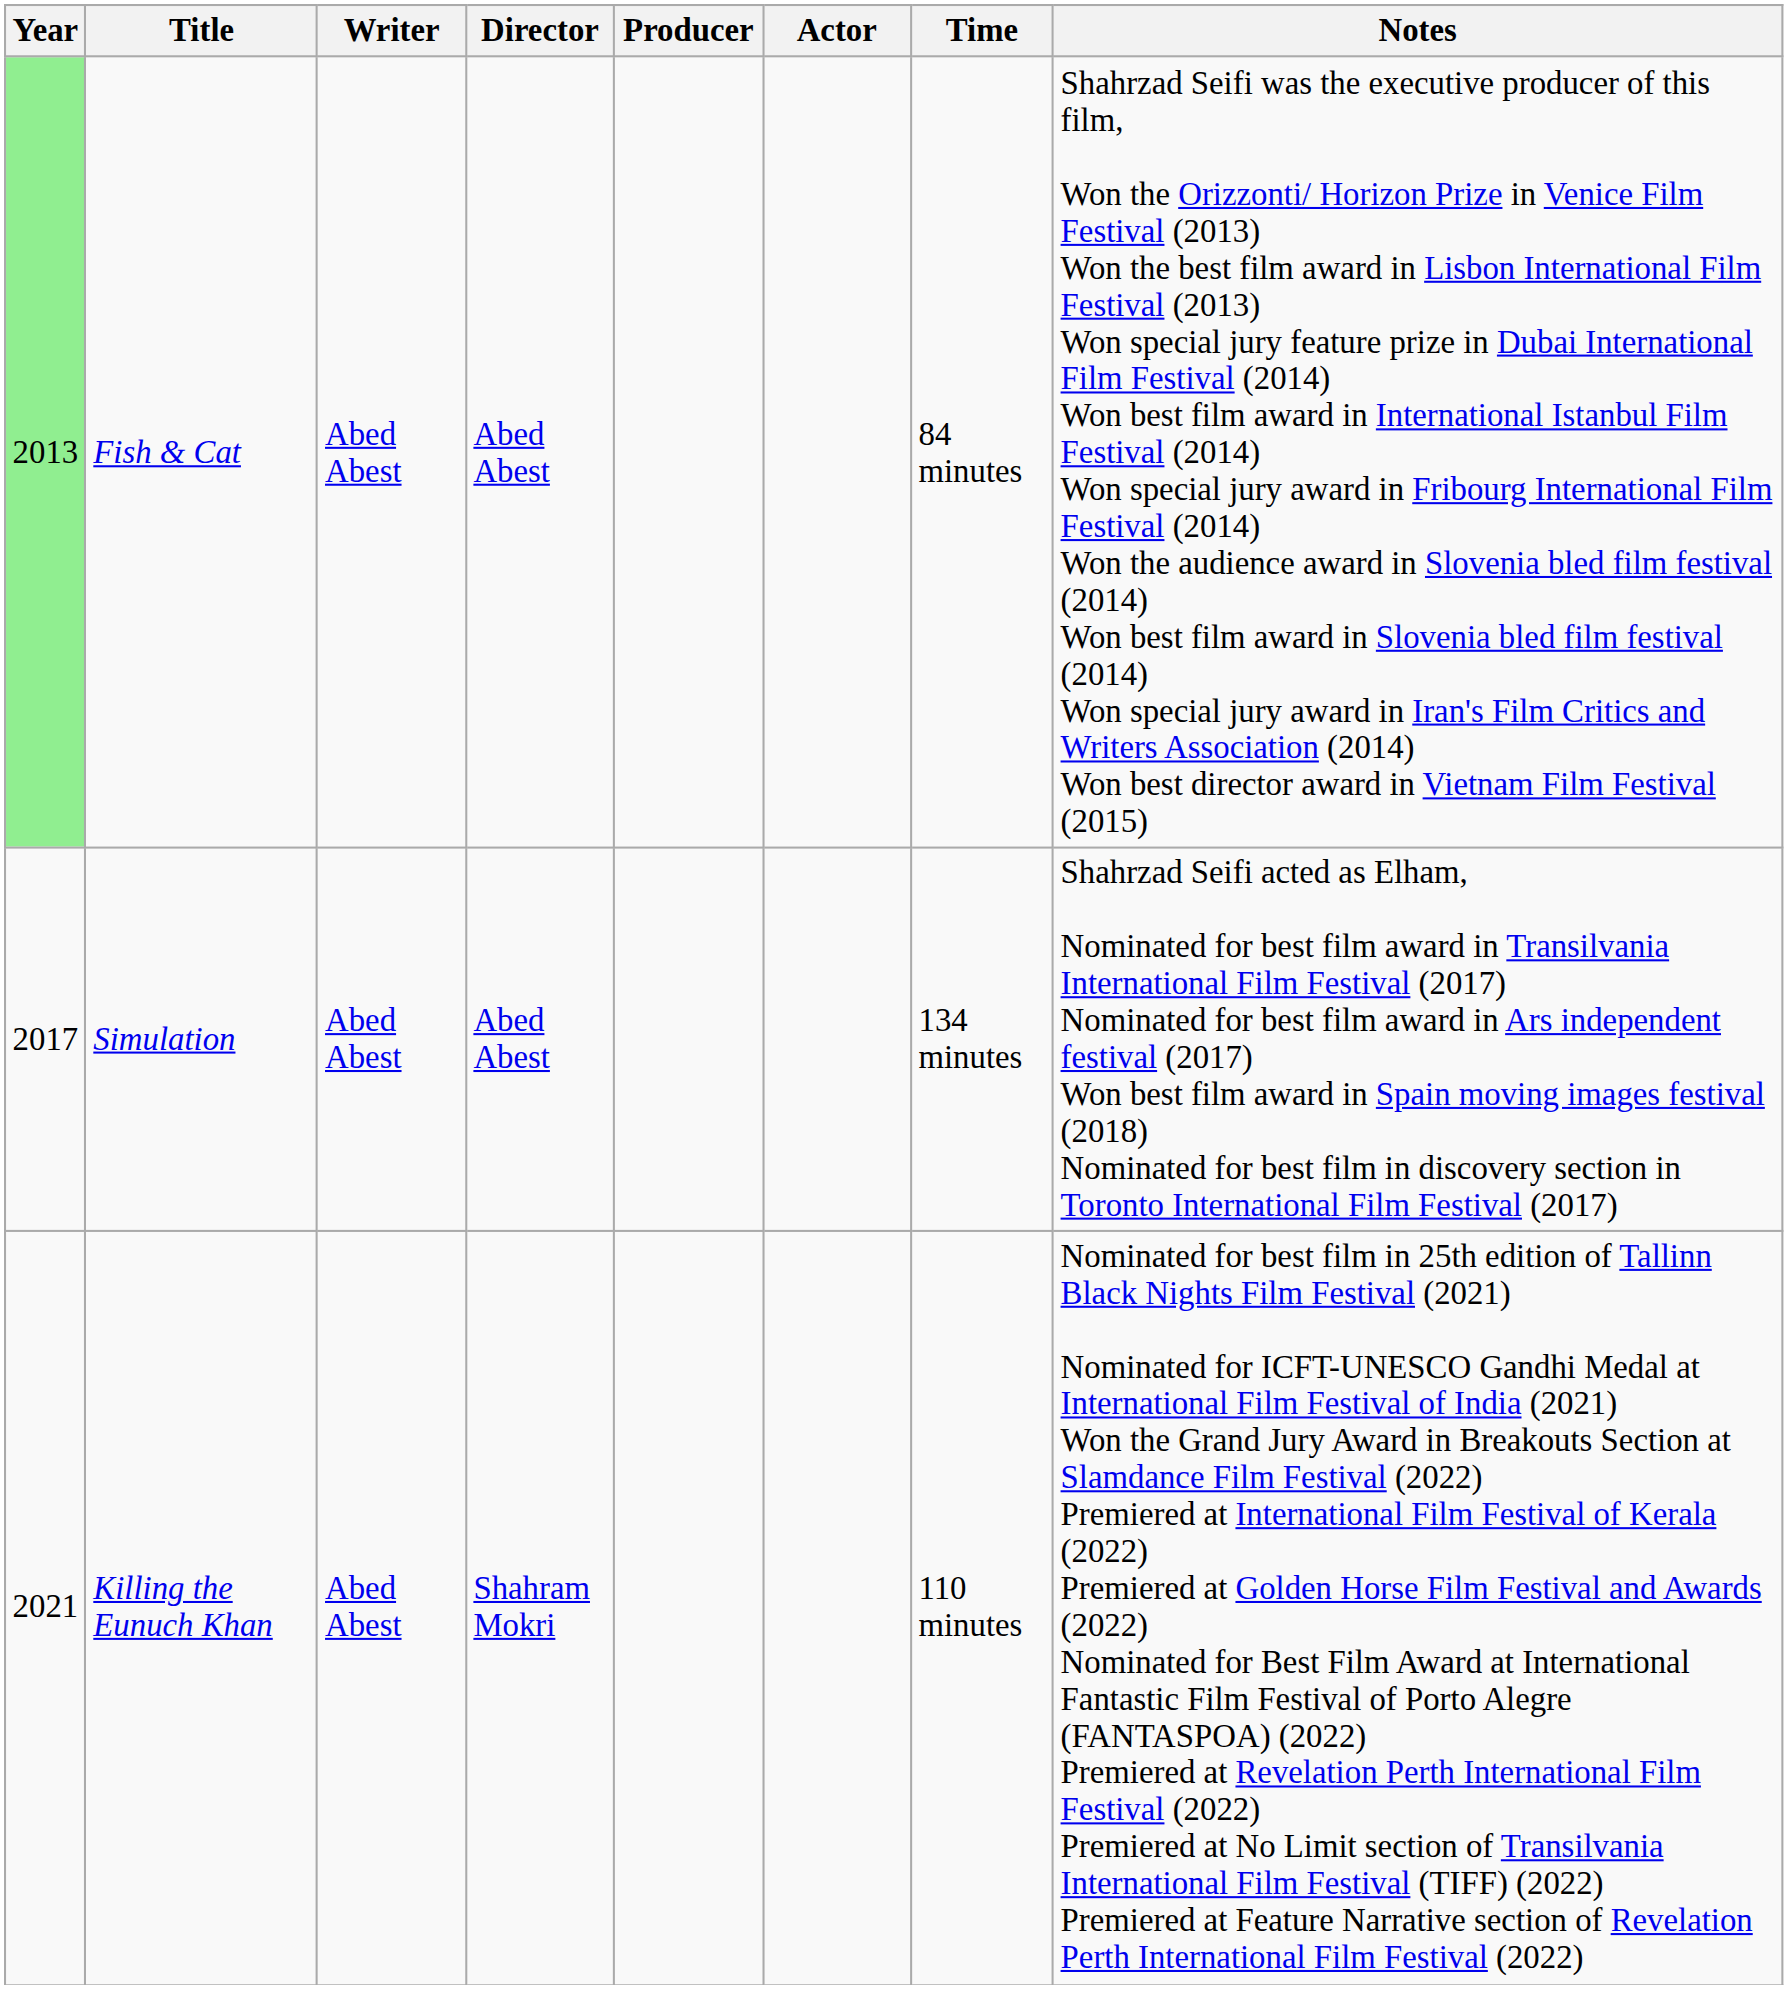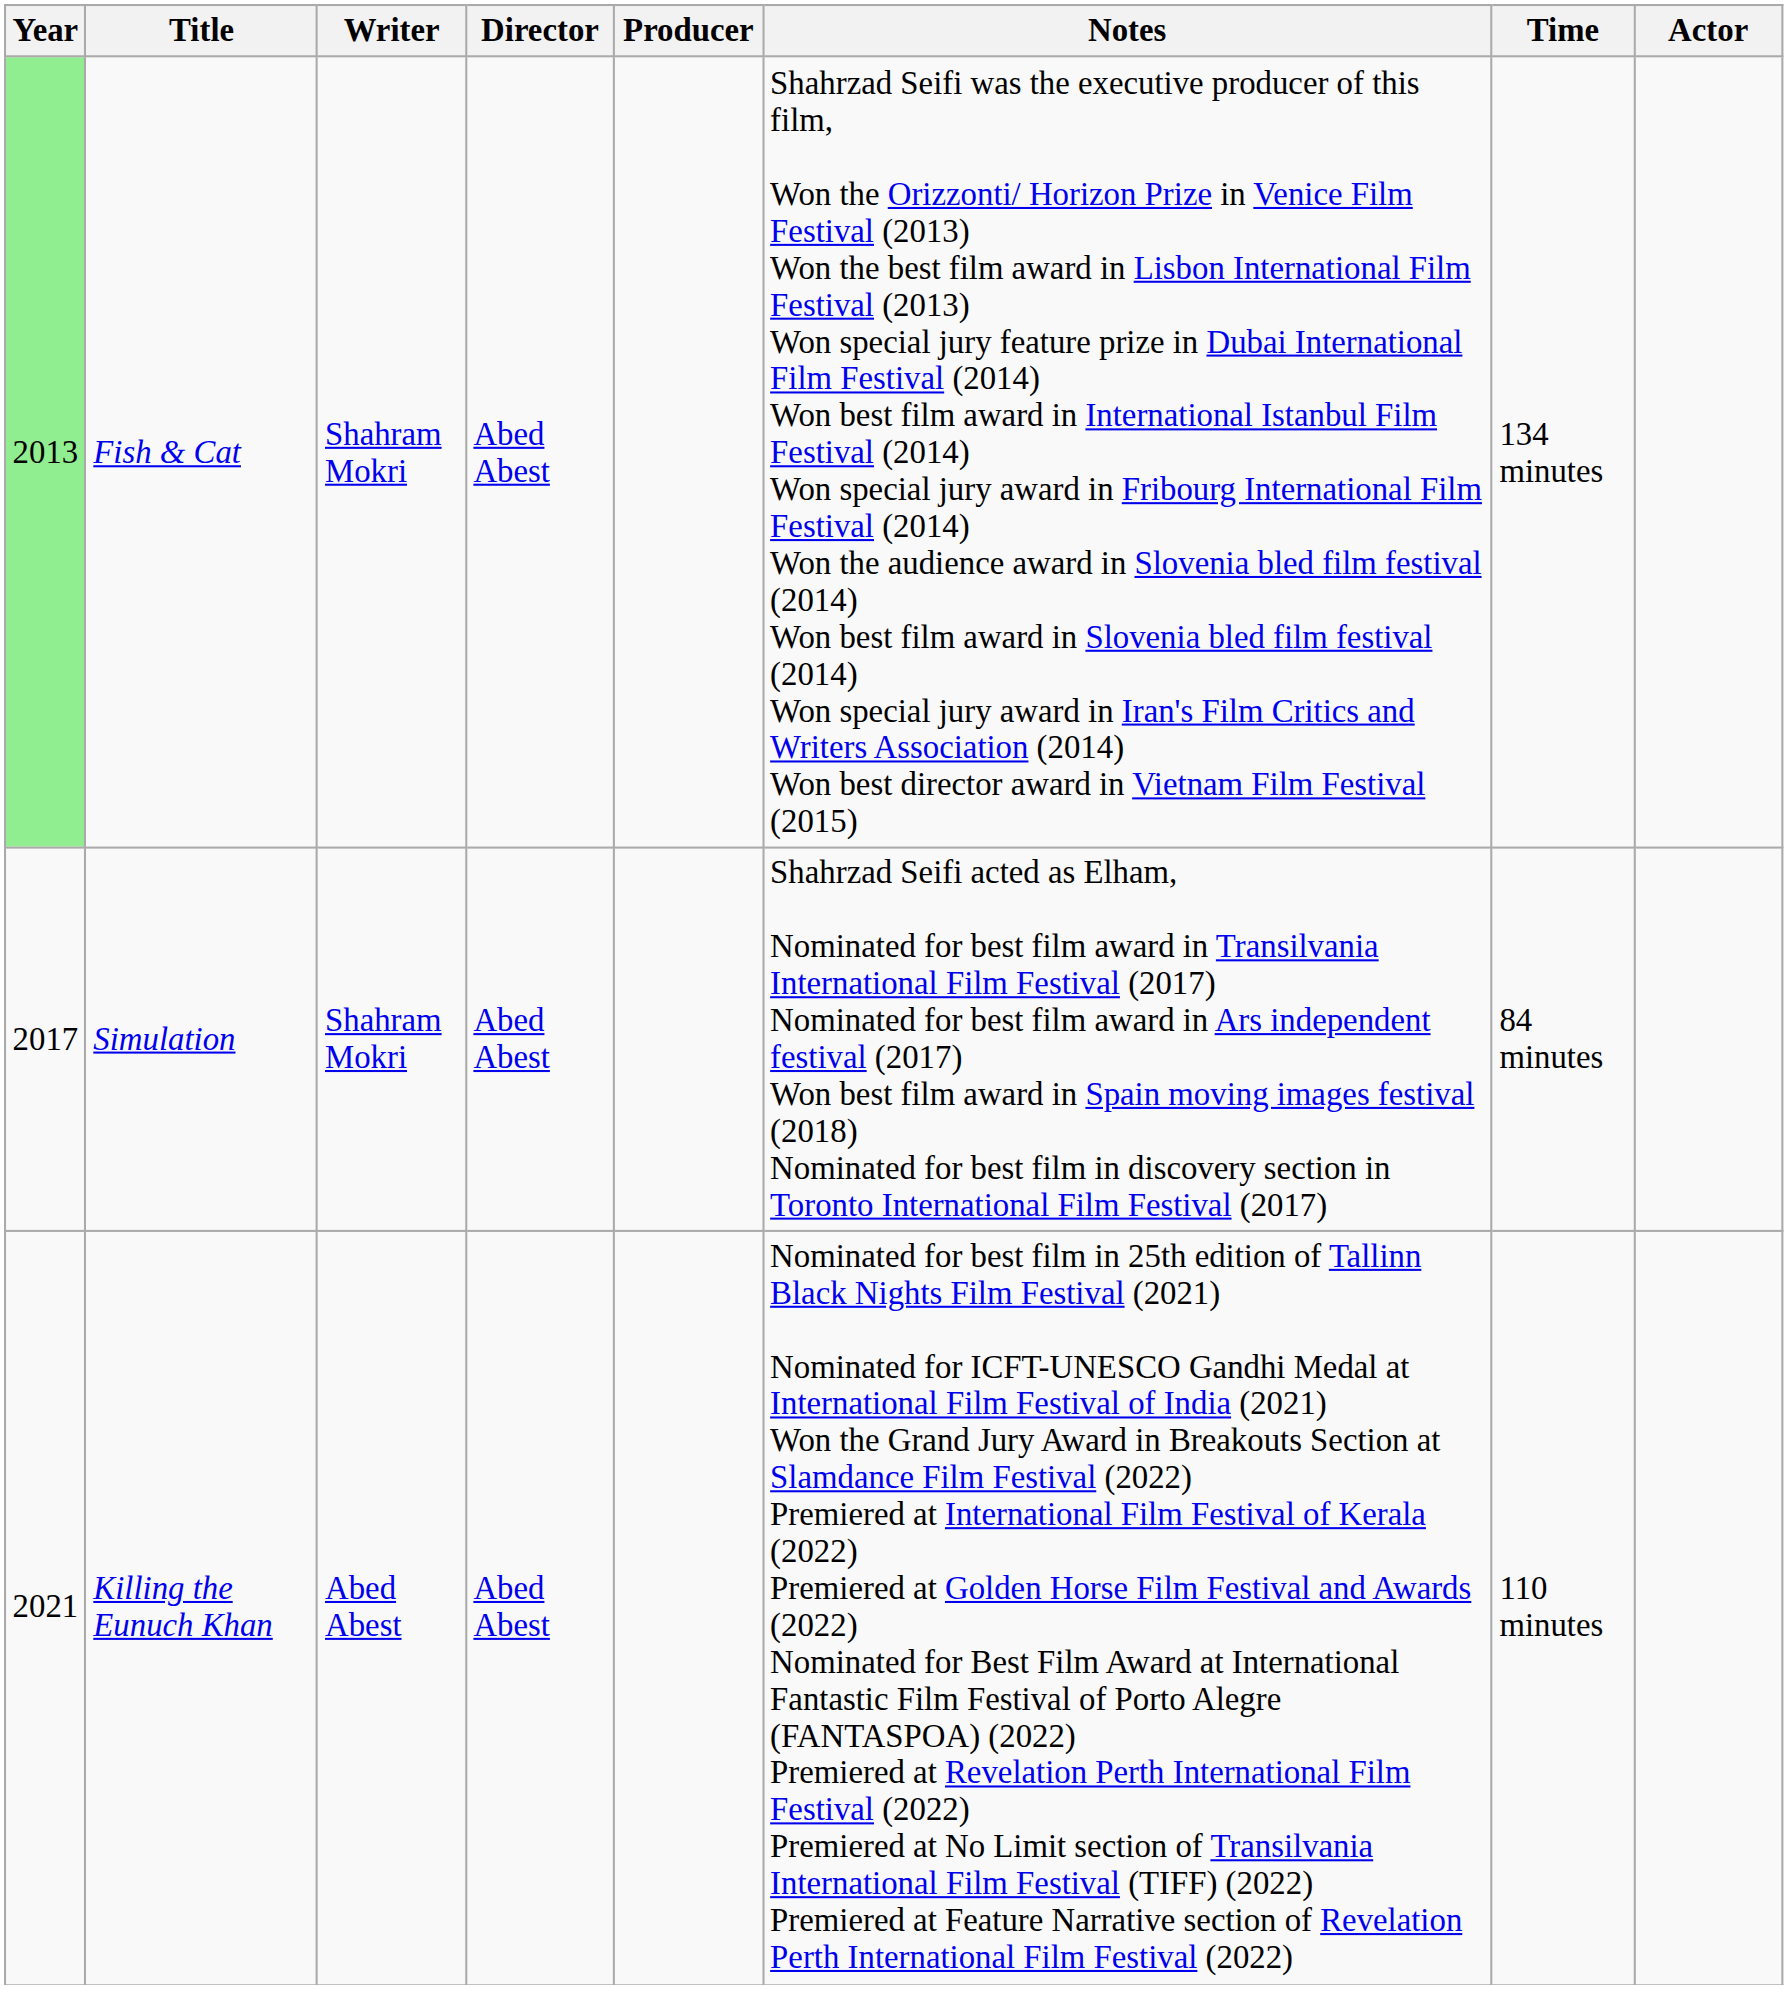columns swapped: (837, 30) <-> (1418, 30)
(363, 451) Abed Abest -> (383, 451) Shahram Mokri
(970, 451) 84 minutes -> (1551, 451) 134 minutes
(363, 1038) Abed Abest -> (383, 1038) Shahram Mokri
(970, 1038) 134 minutes -> (1551, 1038) 84 minutes
(532, 1607) Shahram Mokri -> (512, 1607) Abed Abest
